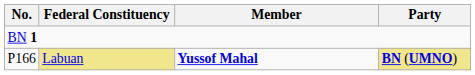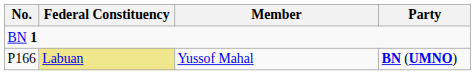(218, 59) bold -> (216, 59) normal
(419, 59) khaki background -> (419, 59) no background
